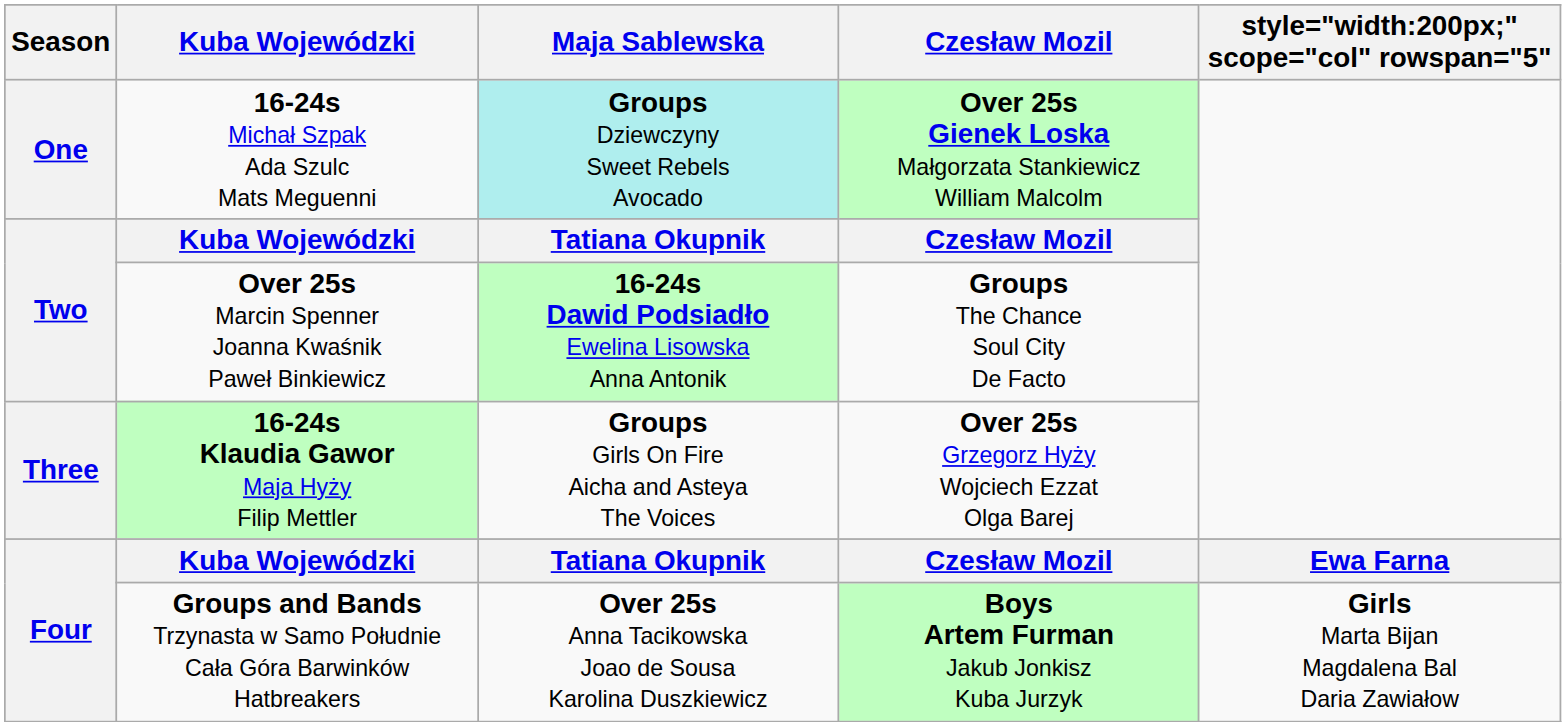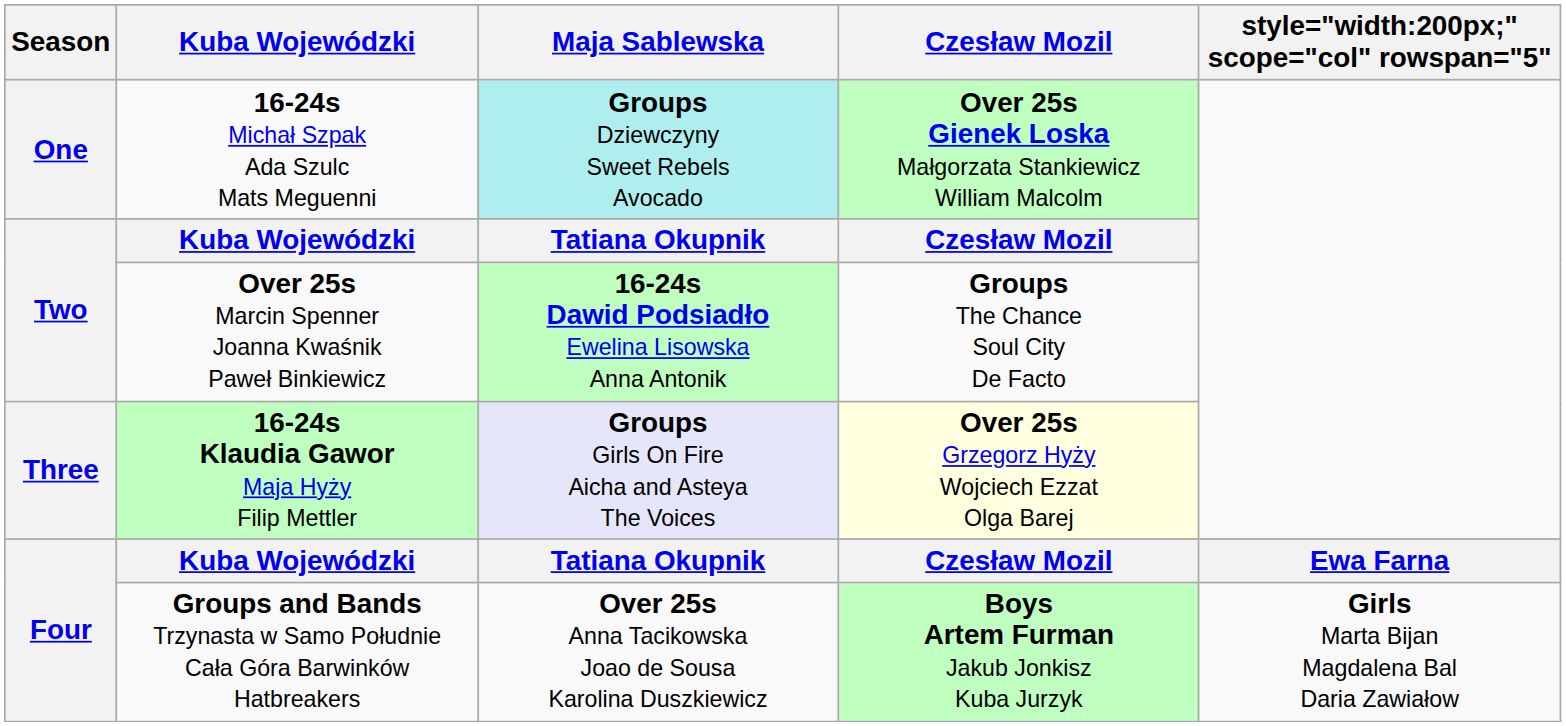(658, 469) no background -> (658, 469) lavender background
(1019, 469) no background -> (1019, 469) lightyellow background
